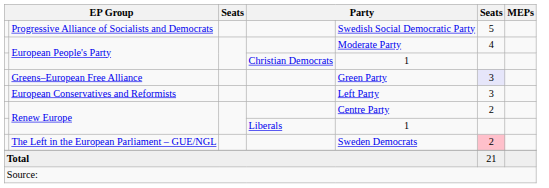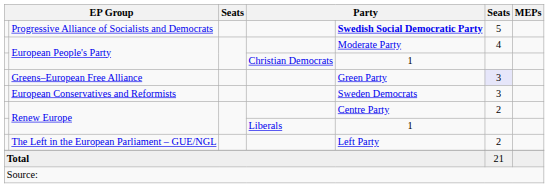(406, 28) normal -> (410, 28) bold
(358, 93) Left Party -> (377, 93) Sweden Democrats
(377, 142) Sweden Democrats -> (358, 142) Left Party
(491, 142) pink background -> (499, 142) no background
